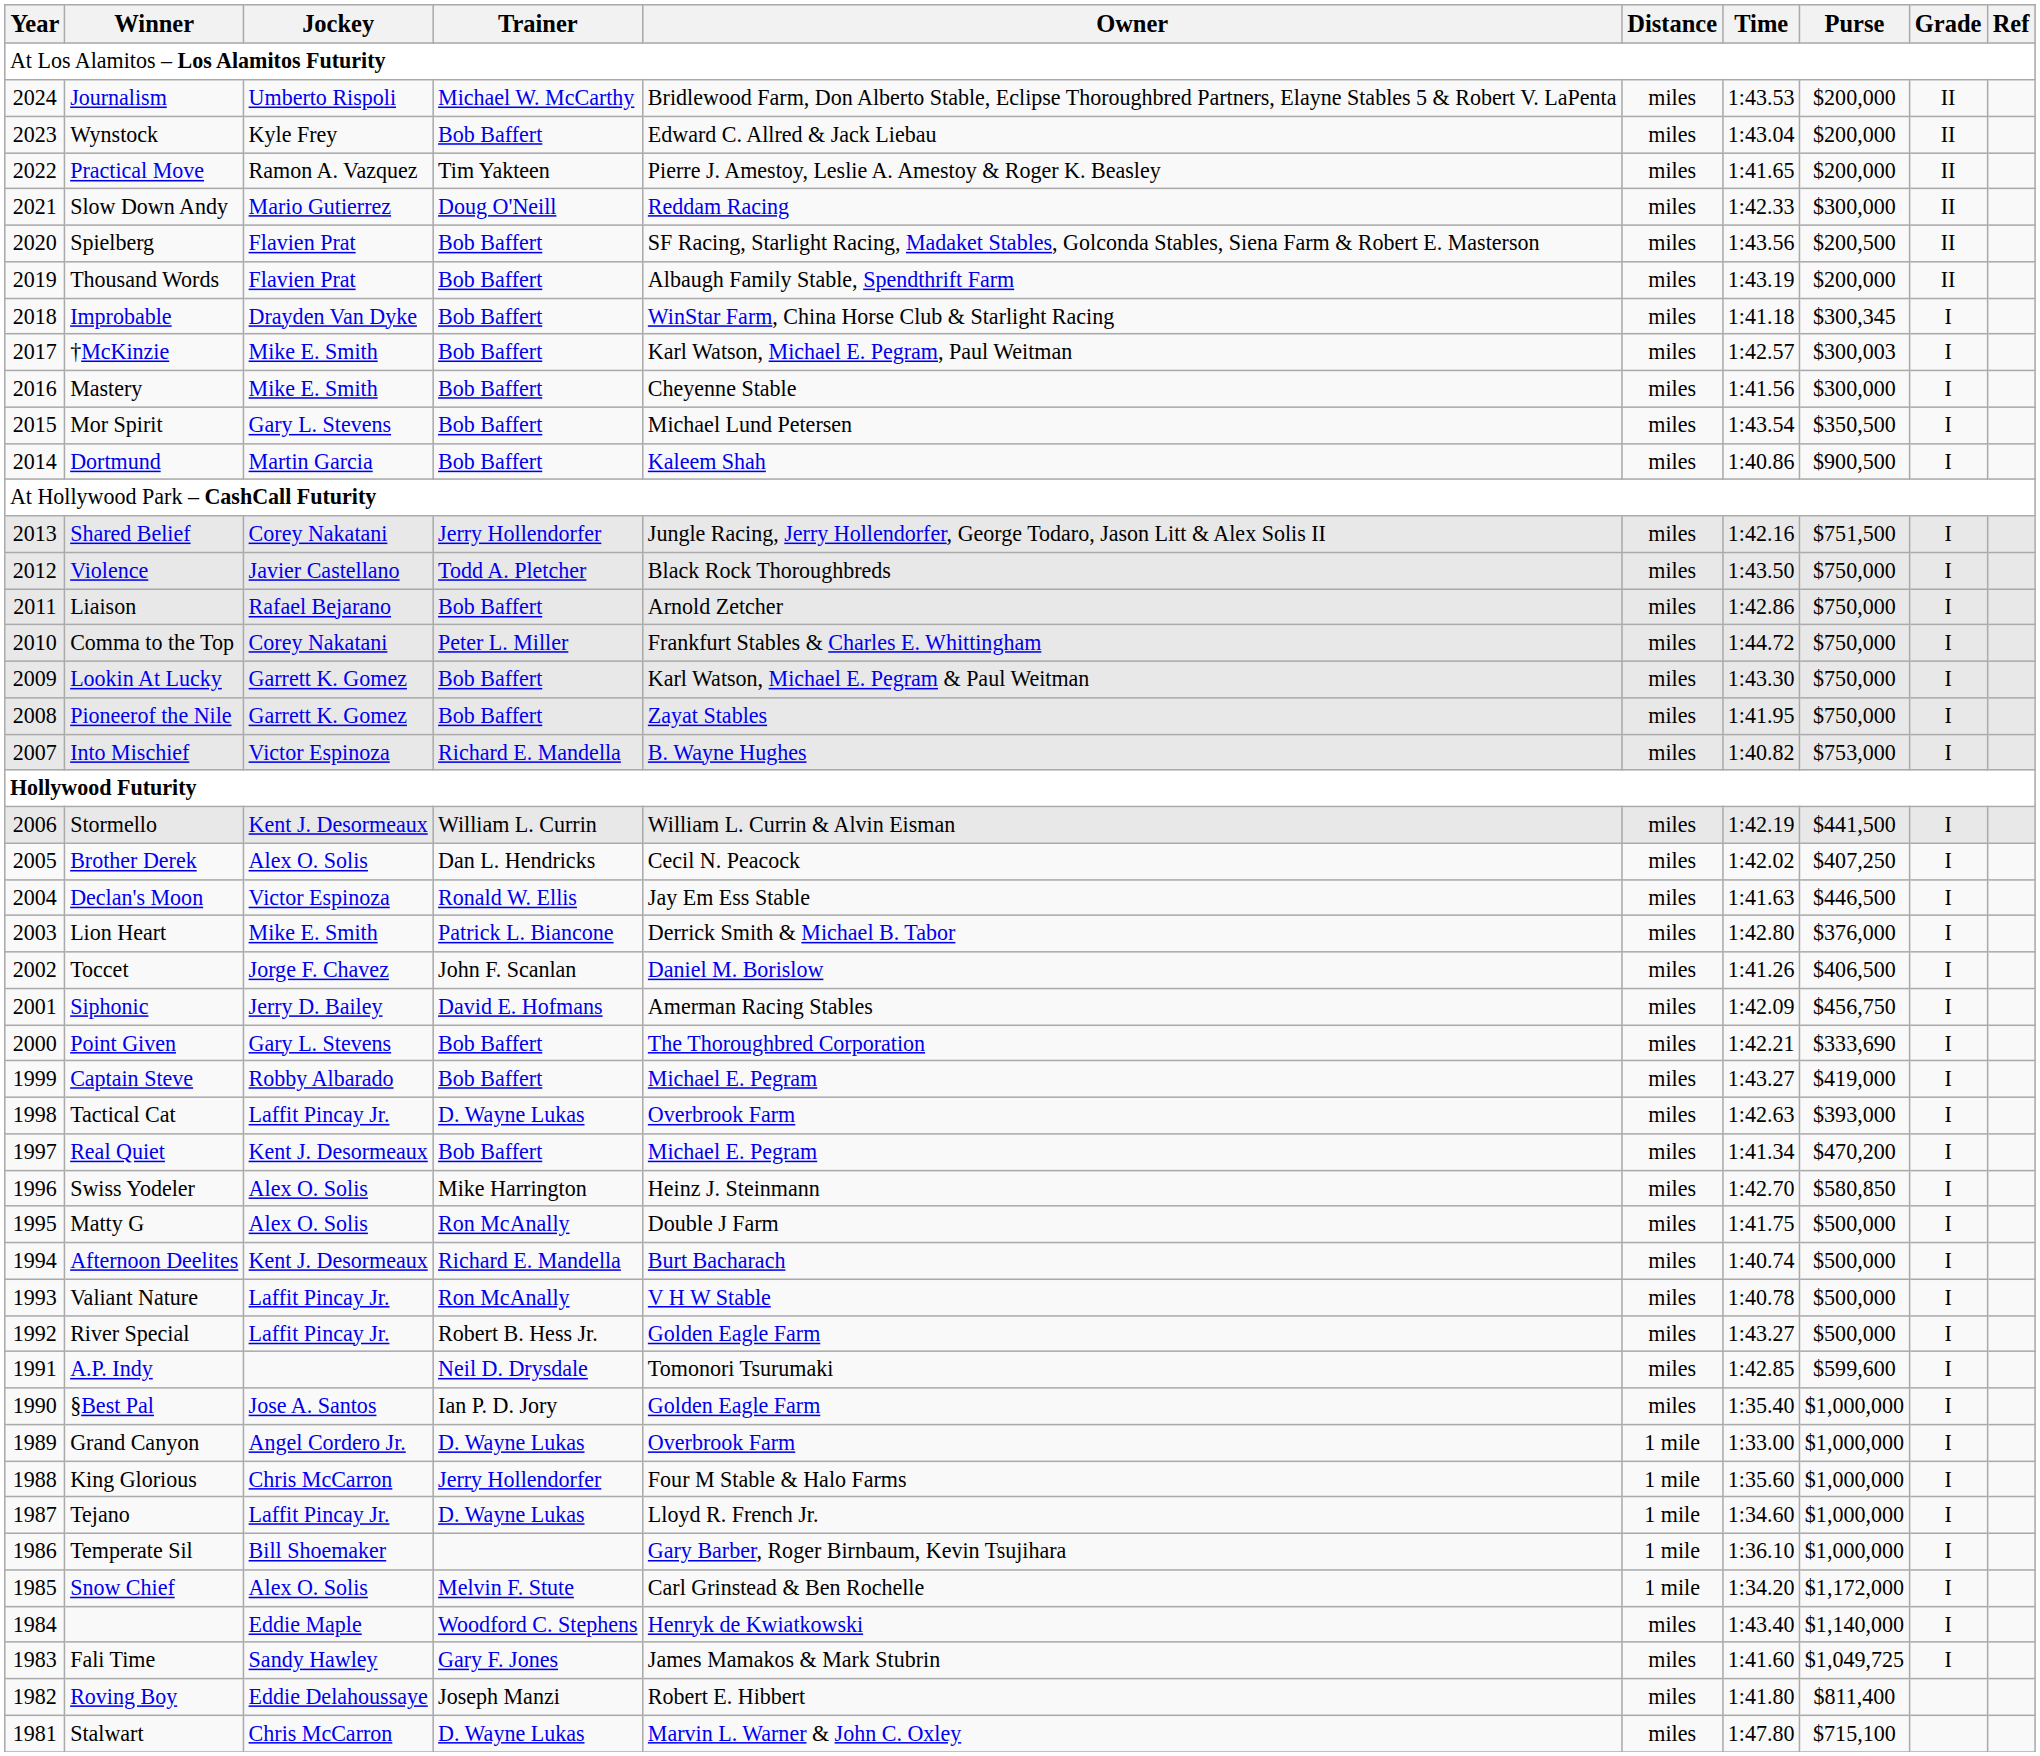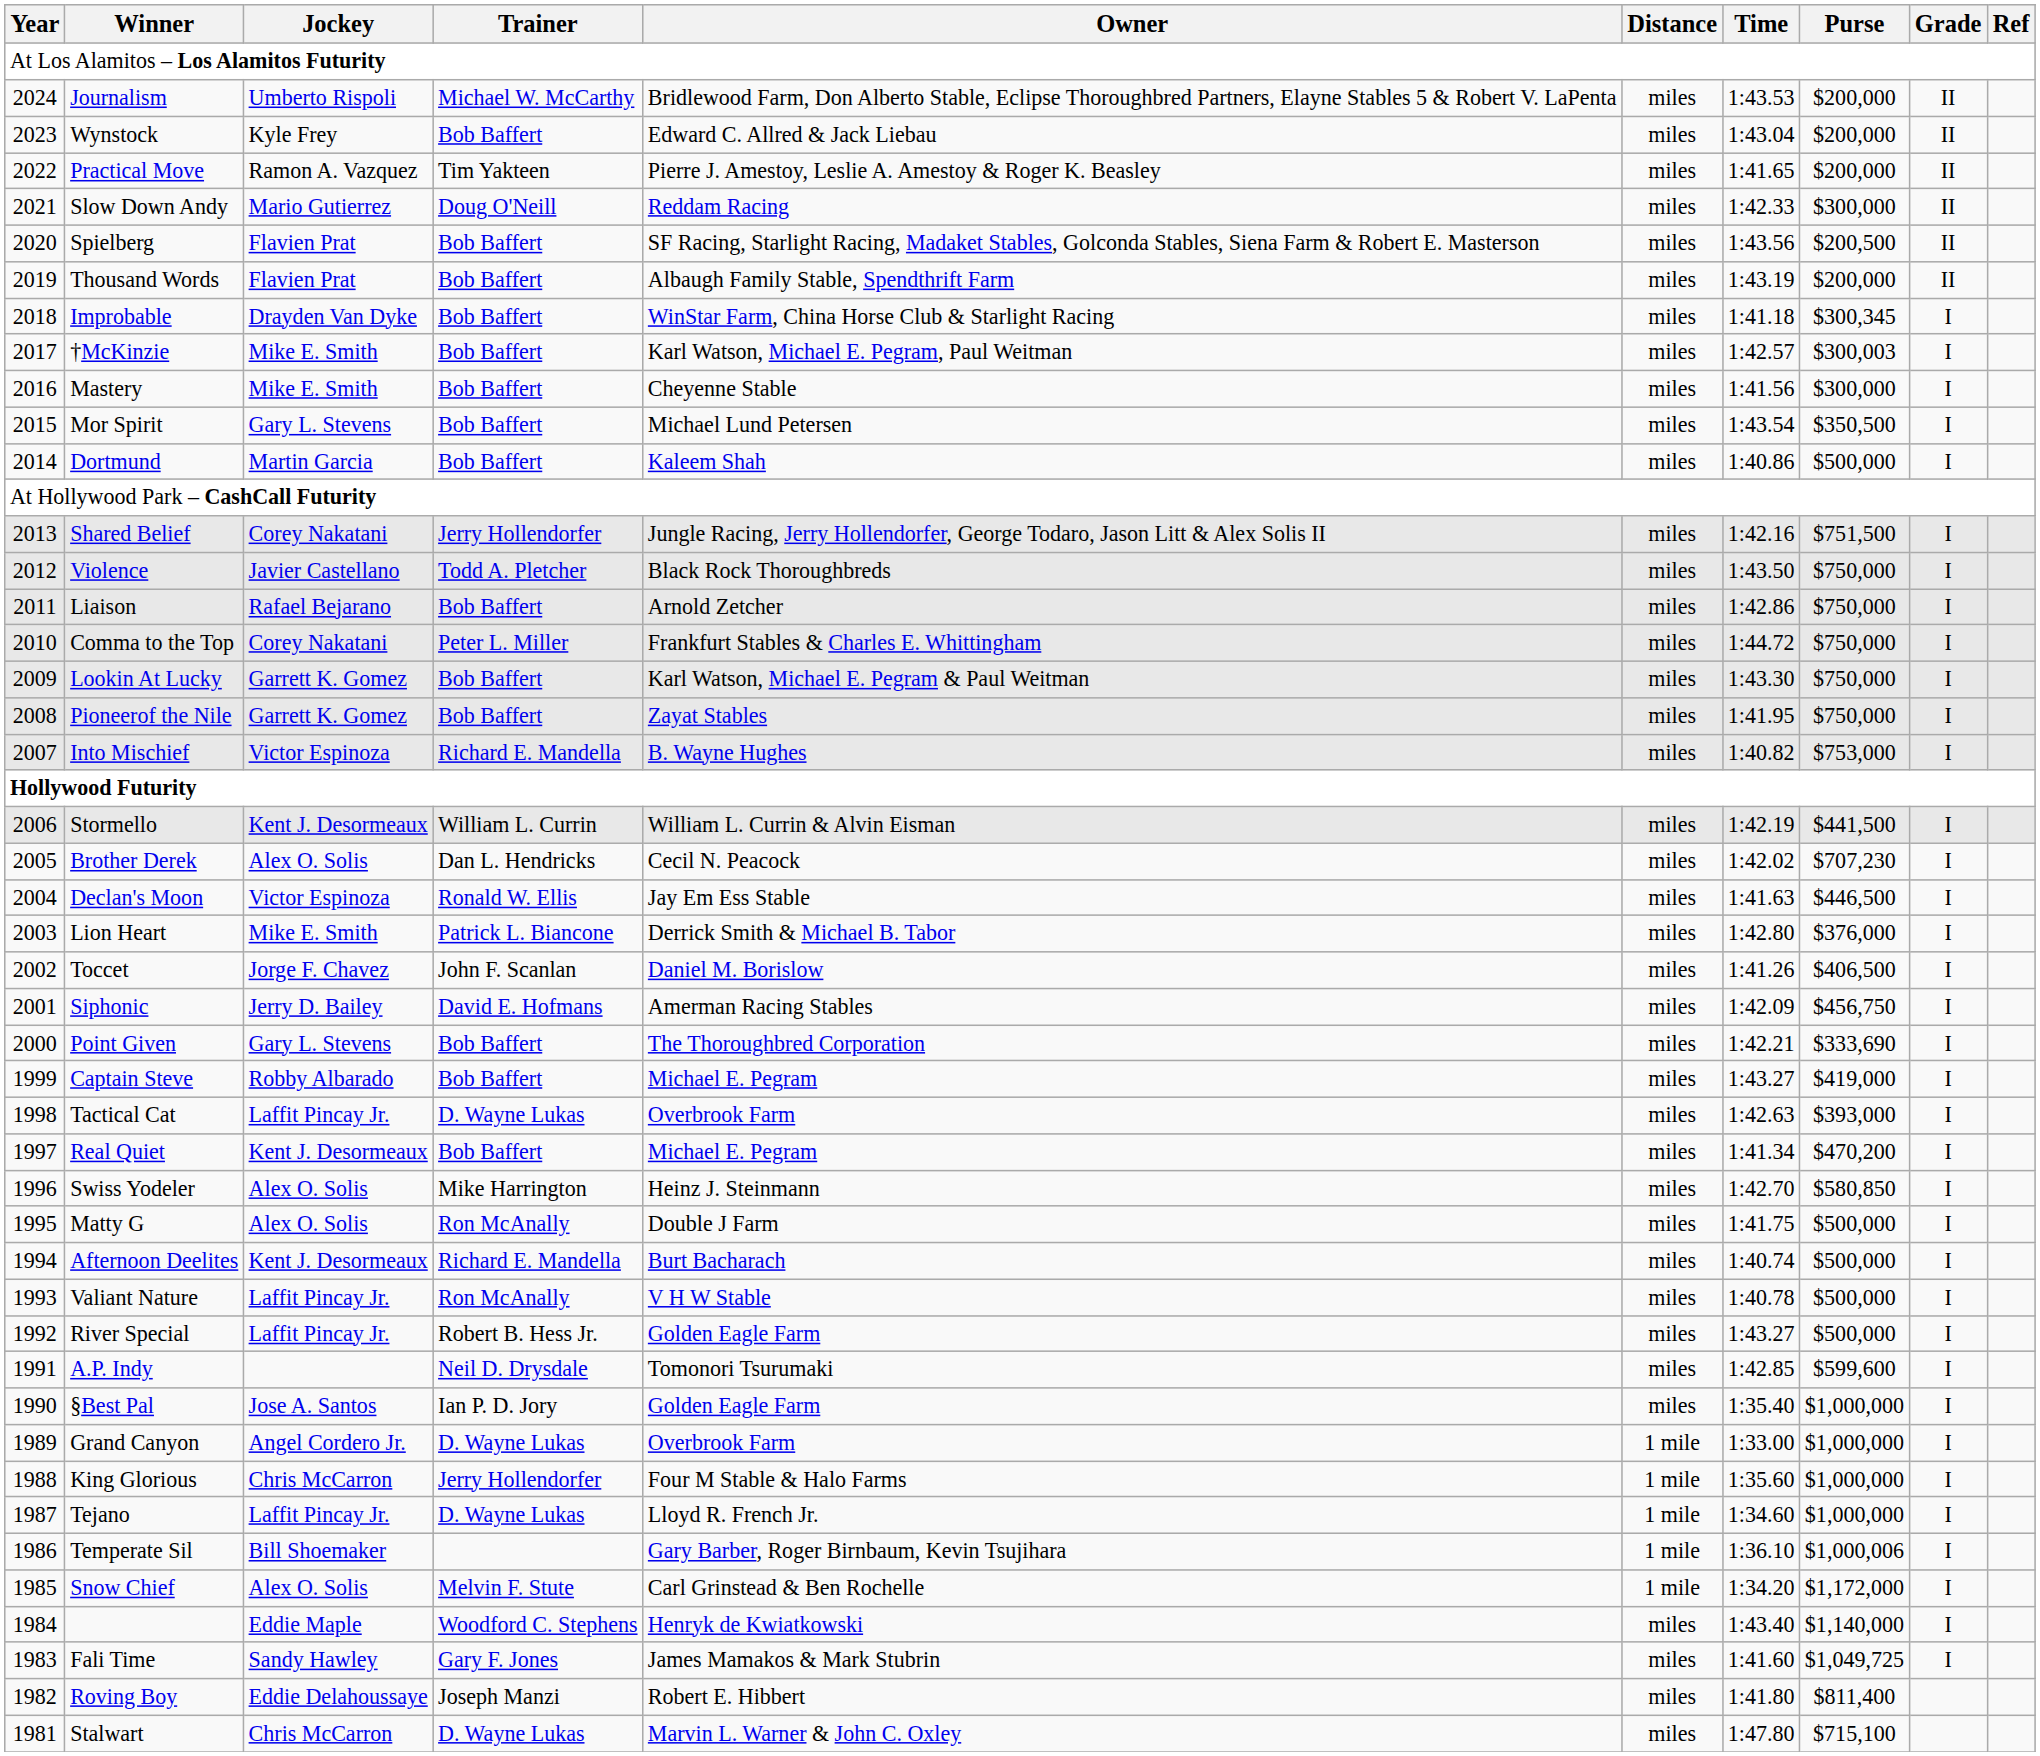(1854, 461) $900,500 -> (1854, 461) $500,000
(1854, 860) $407,250 -> (1854, 860) $707,230
(1854, 1551) $1,000,000 -> (1854, 1551) $1,000,006
